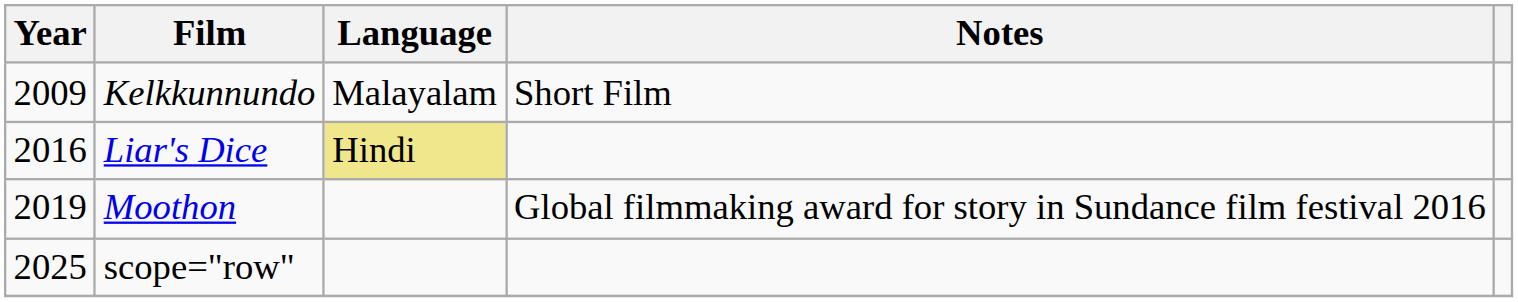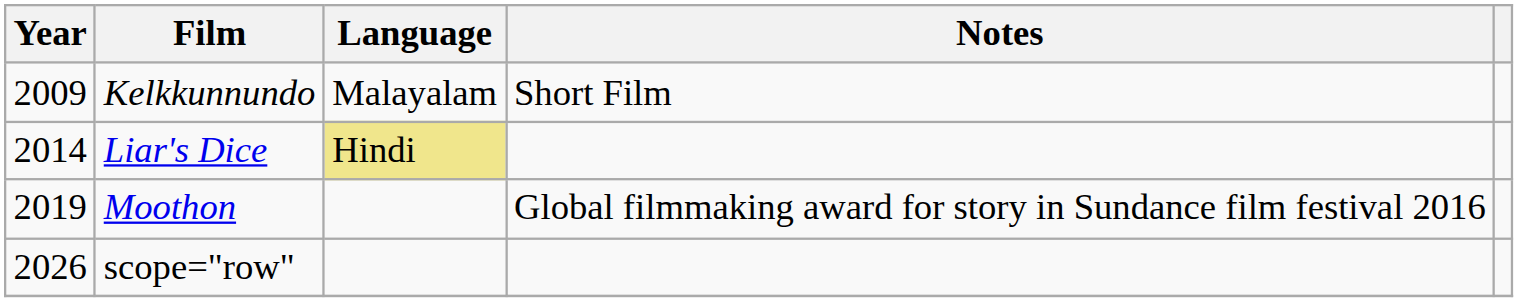(50, 149) 2016 -> (50, 149) 2014
(50, 265) 2025 -> (50, 265) 2026
